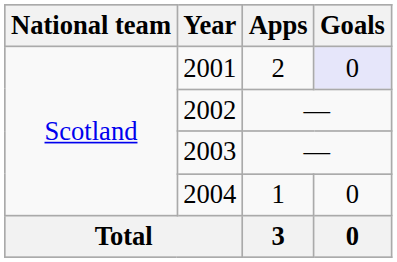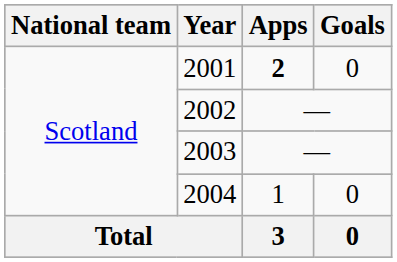(278, 67) normal -> (278, 67) bold
(352, 67) lavender background -> (352, 67) no background
